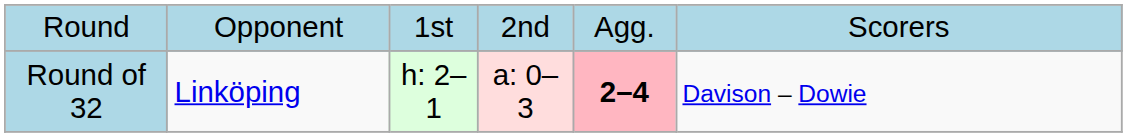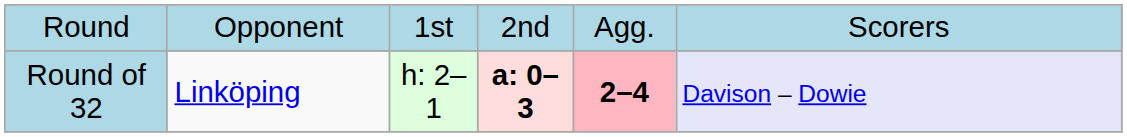(525, 91) normal -> (525, 91) bold
(775, 92) no background -> (775, 92) lavender background
